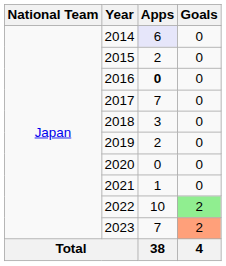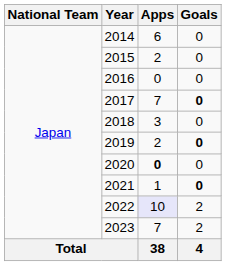(157, 36) lavender background -> (157, 36) no background
(157, 79) bold -> (157, 79) normal
(199, 100) normal -> (199, 100) bold
(199, 143) normal -> (199, 143) bold
(157, 164) normal -> (157, 164) bold
(199, 185) normal -> (199, 185) bold
(157, 206) no background -> (157, 206) lavender background
(199, 206) lightgreen background -> (199, 206) no background
(199, 228) lightsalmon background -> (199, 228) no background
